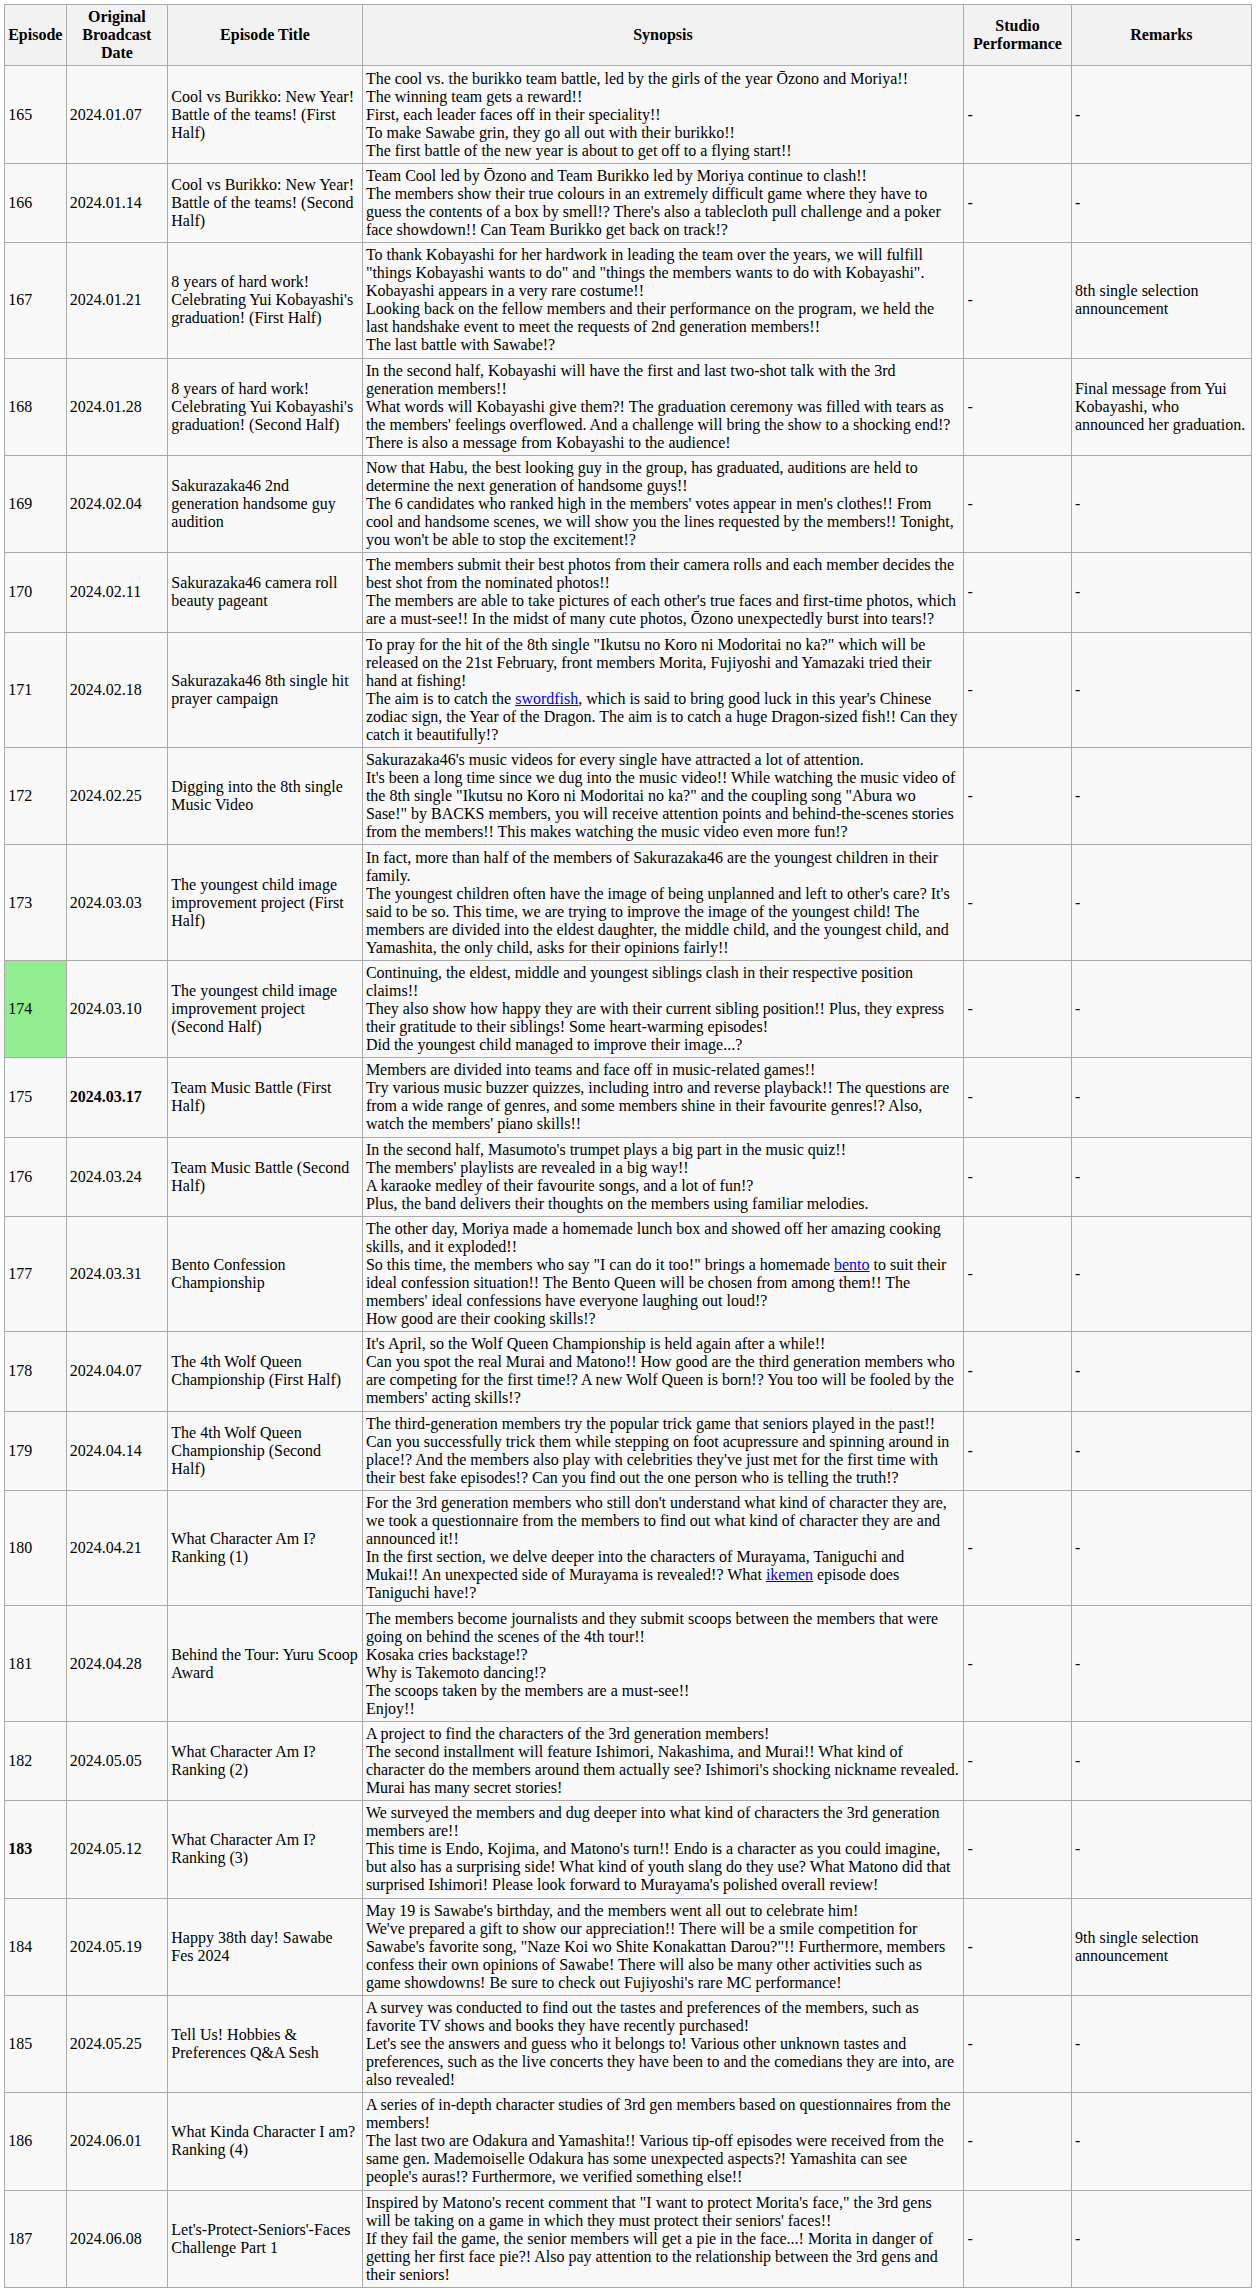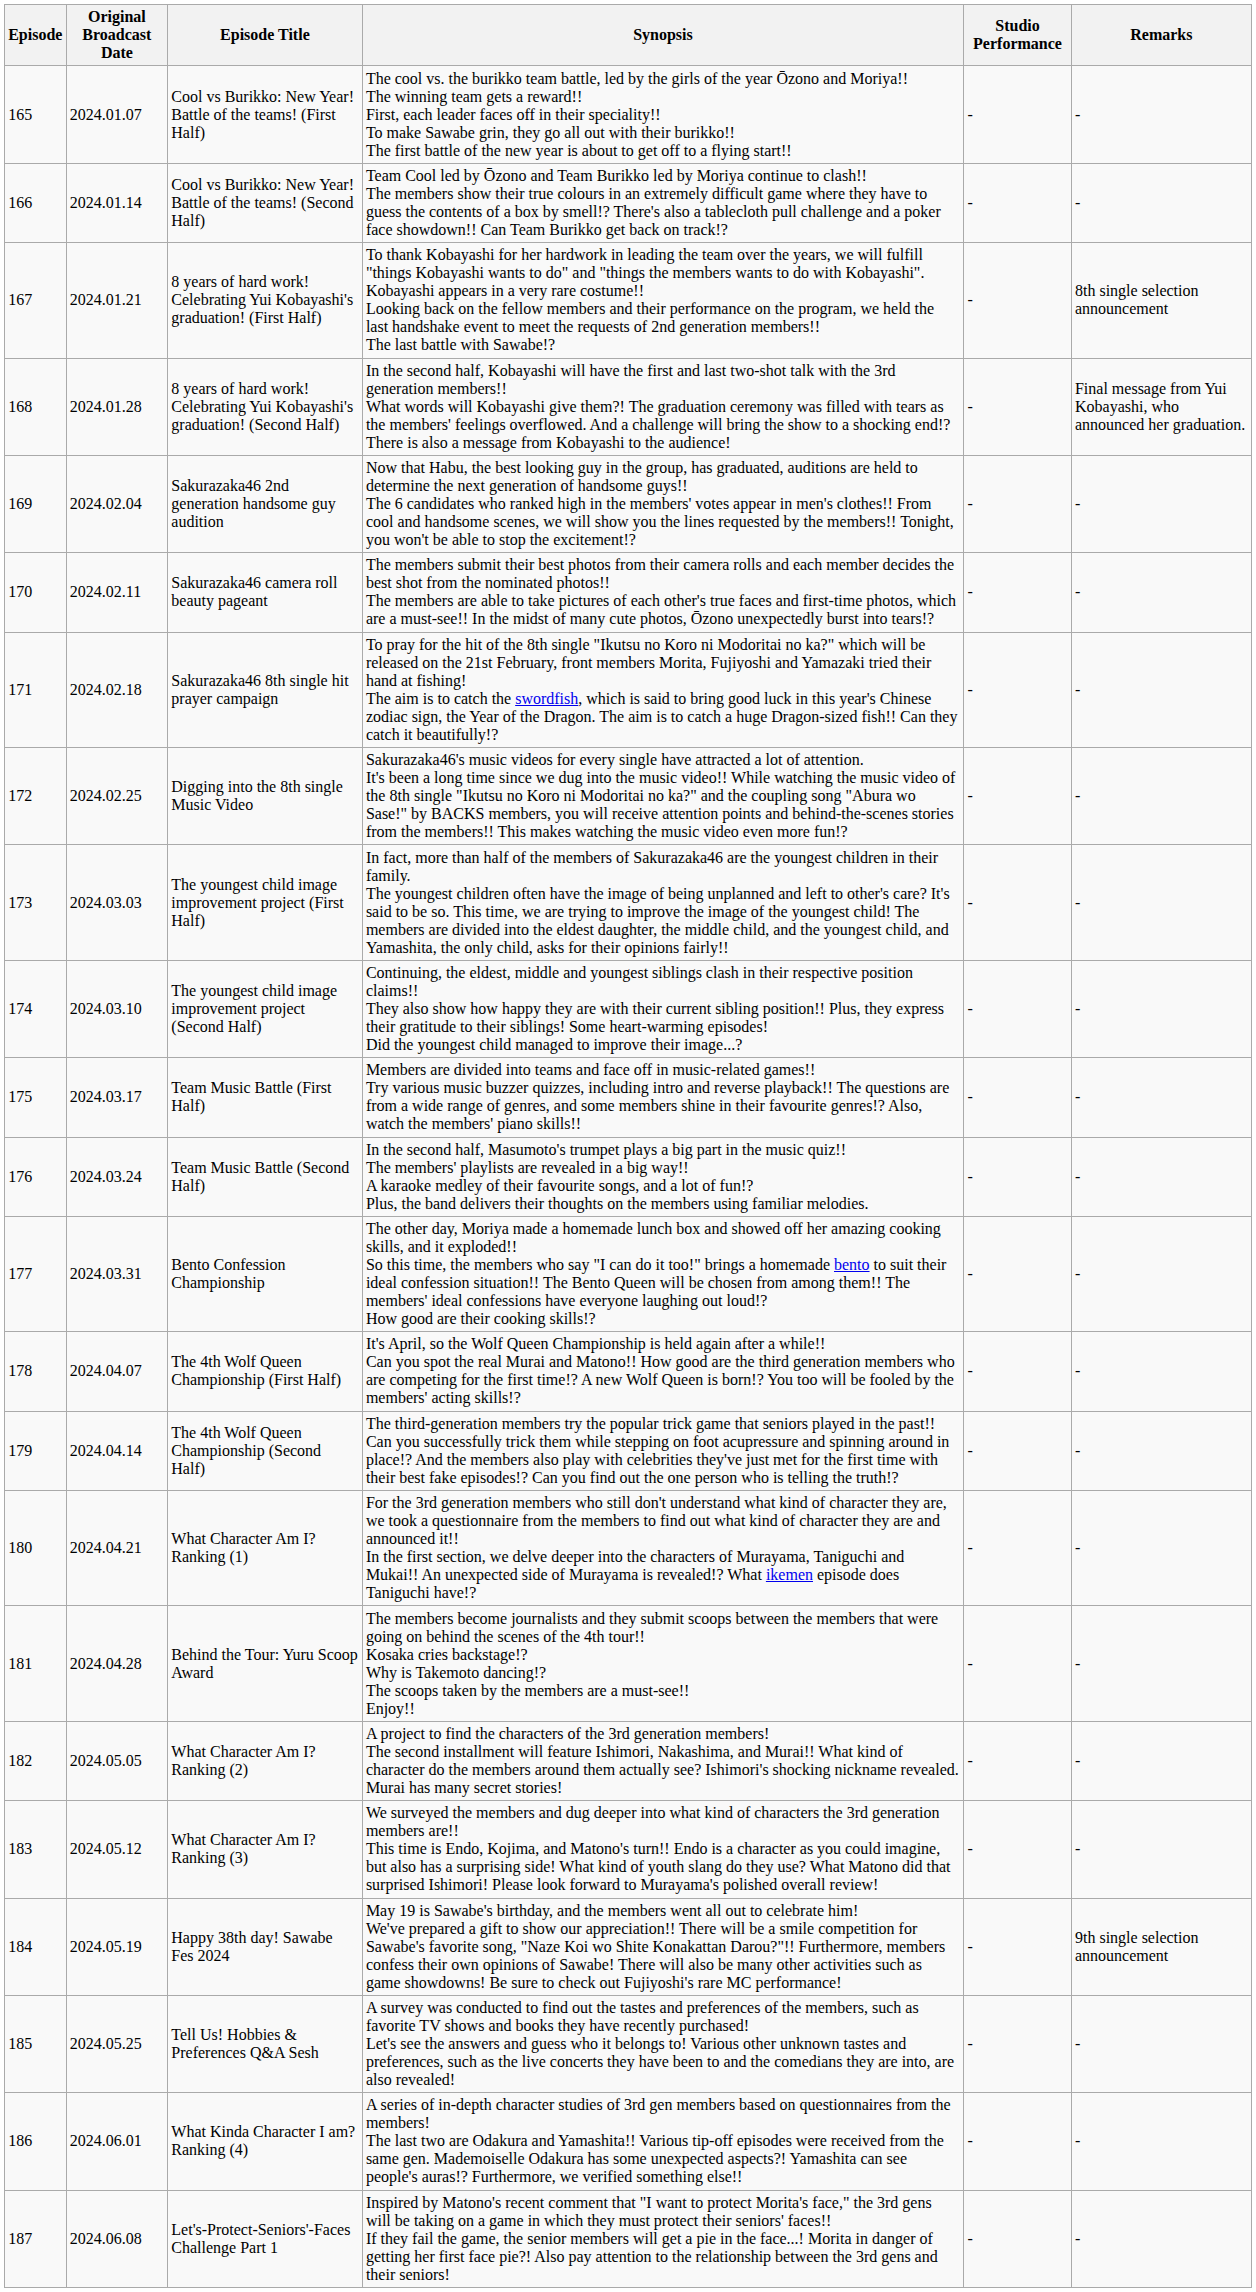(20, 1008) lightgreen background -> (20, 1008) no background
(106, 1097) bold -> (106, 1097) normal
(20, 1849) bold -> (20, 1849) normal
